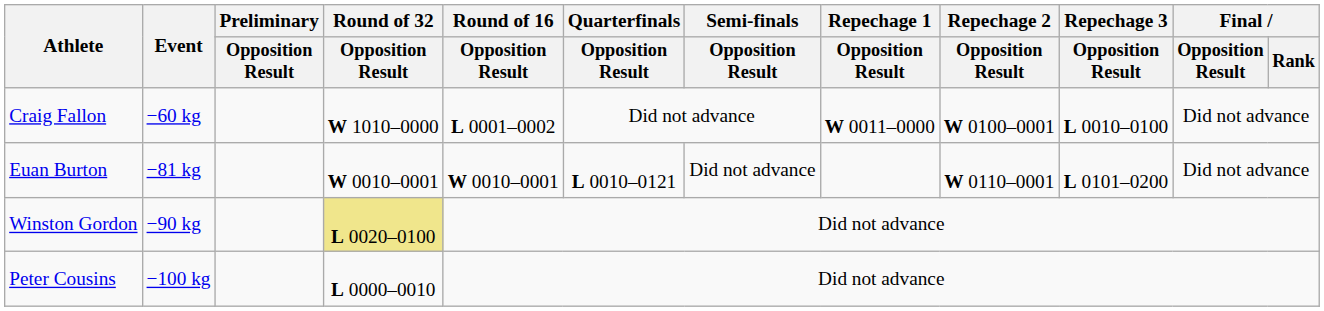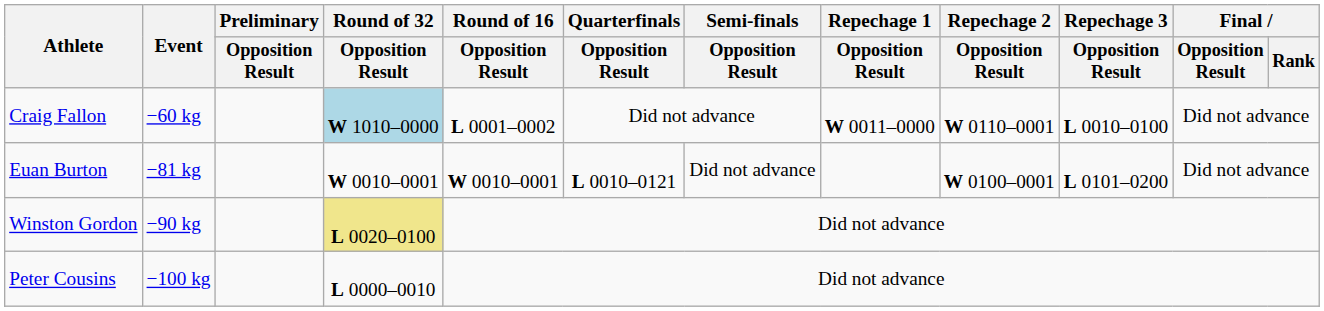(383, 126) no background -> (383, 126) lightblue background
(999, 126) W 0100–0001 -> (999, 126) W 0110–0001
(999, 181) W 0110–0001 -> (999, 181) W 0100–0001
